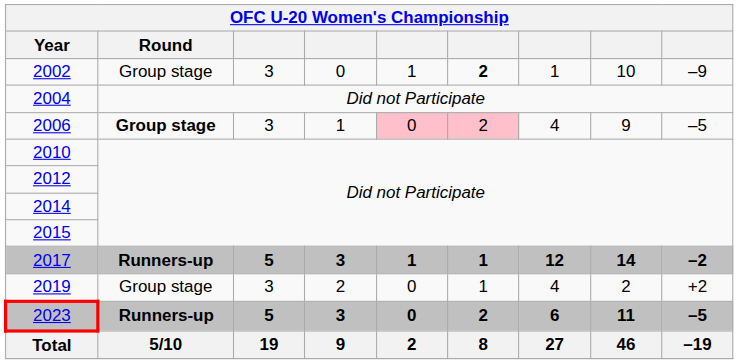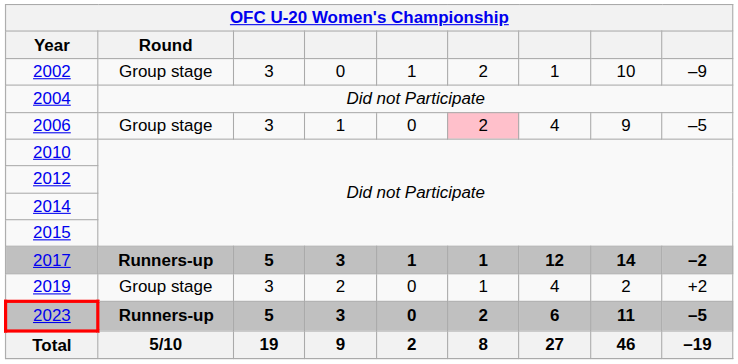(483, 71) bold -> (483, 71) normal
(166, 125) bold -> (166, 125) normal
(412, 125) pink background -> (412, 125) no background
